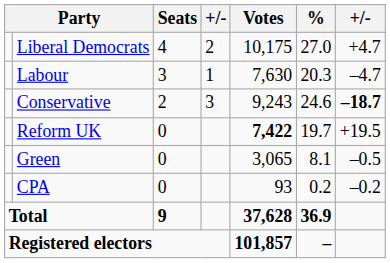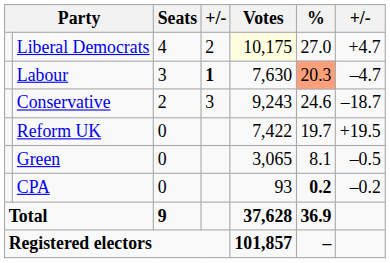(268, 46) no background -> (268, 46) lightyellow background
(210, 74) normal -> (210, 74) bold
(316, 74) no background -> (316, 74) lightsalmon background
(361, 103) bold -> (361, 103) normal
(272, 131) bold -> (272, 131) normal
(320, 187) normal -> (320, 187) bold
